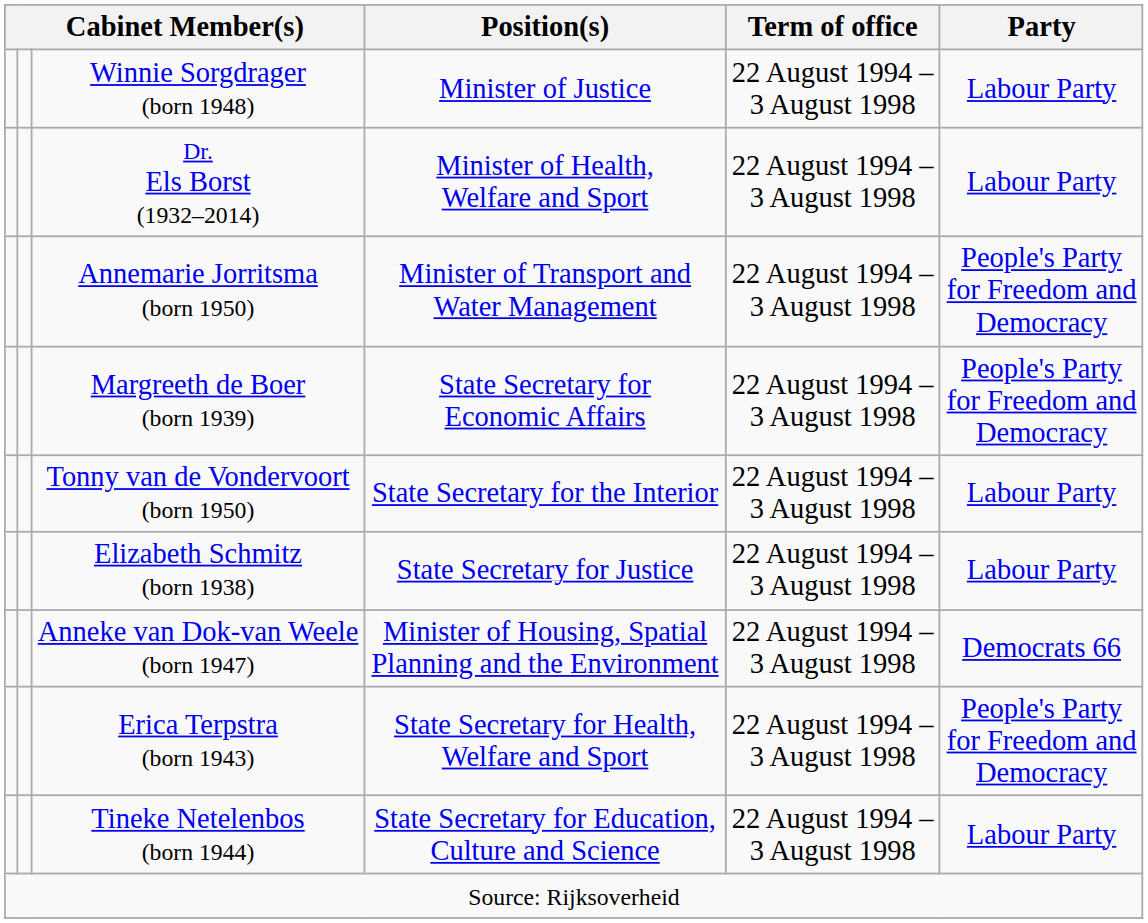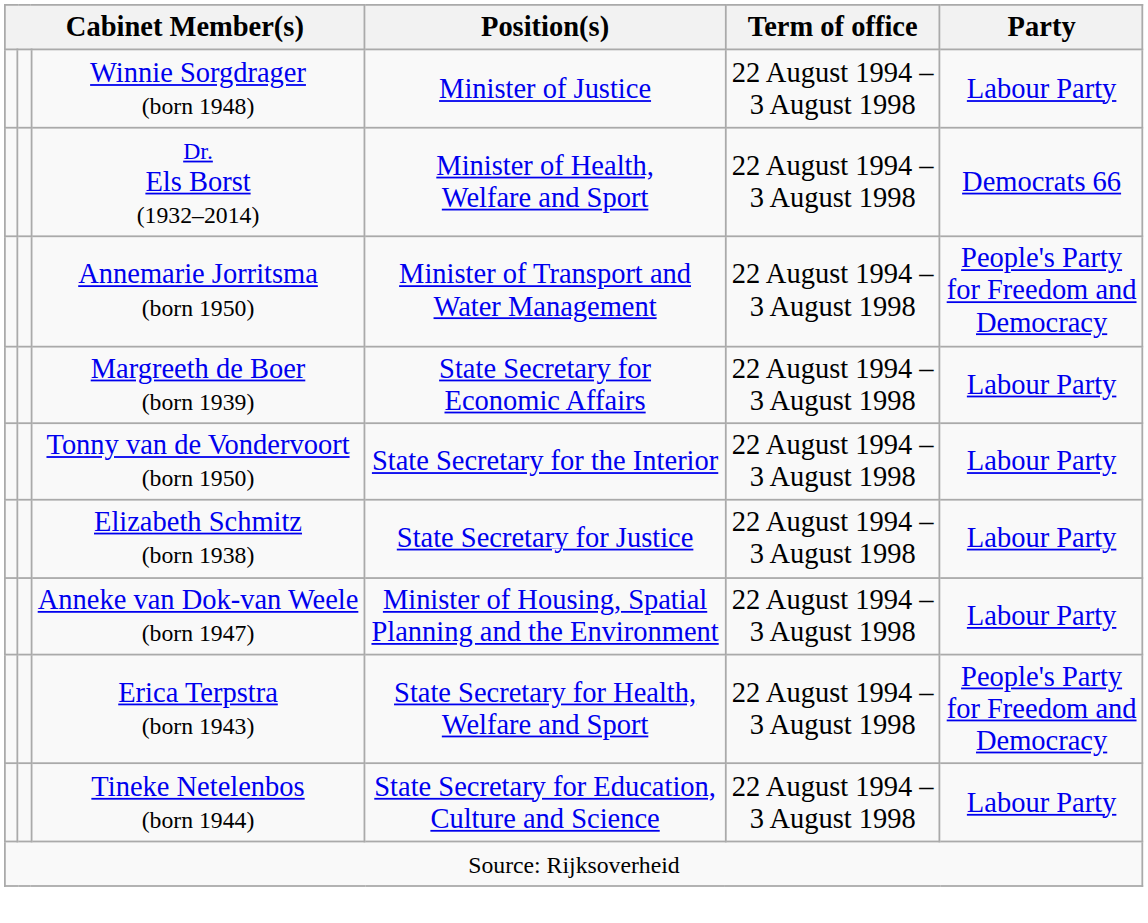(1042, 181) Labour Party -> (1042, 181) Democrats 66
(1042, 399) People's Party for Freedom and Democracy -> (1042, 383) Labour Party
(1042, 647) Democrats 66 -> (1042, 615) Labour Party
